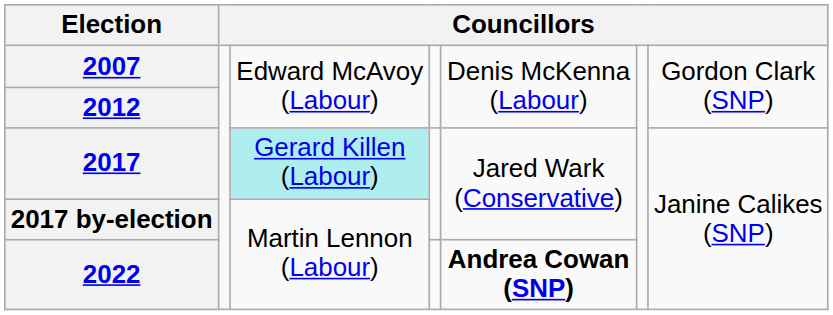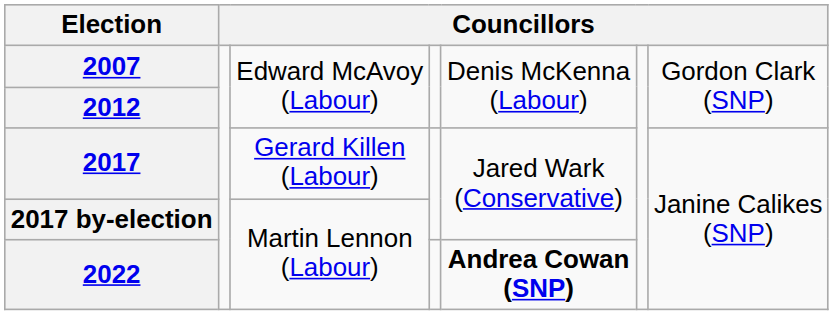(330, 162) paleturquoise background -> (330, 162) no background
